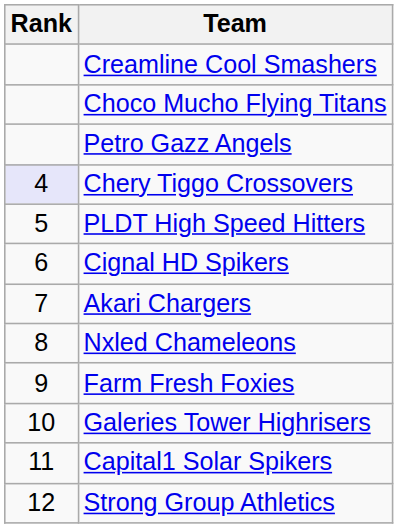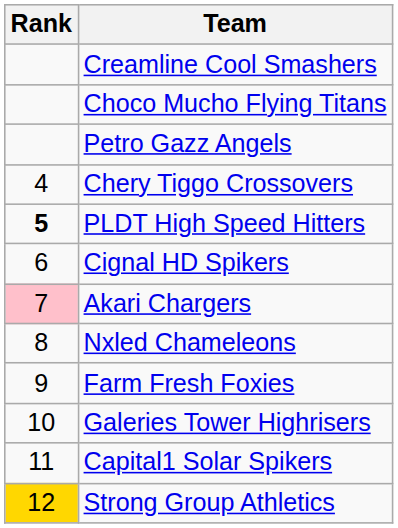(41, 183) lavender background -> (41, 183) no background
(41, 223) normal -> (41, 223) bold
(41, 303) no background -> (41, 303) pink background
(41, 502) no background -> (41, 502) gold background
